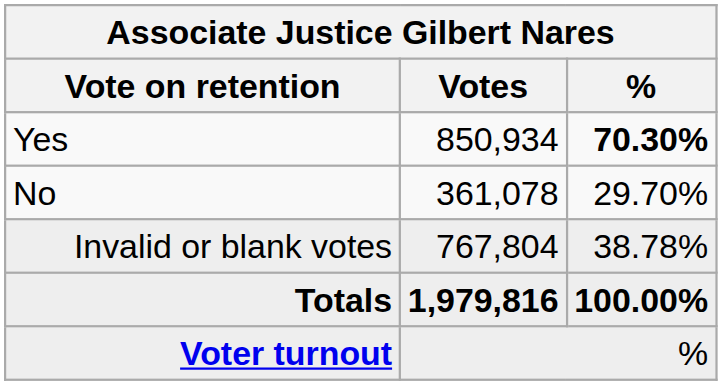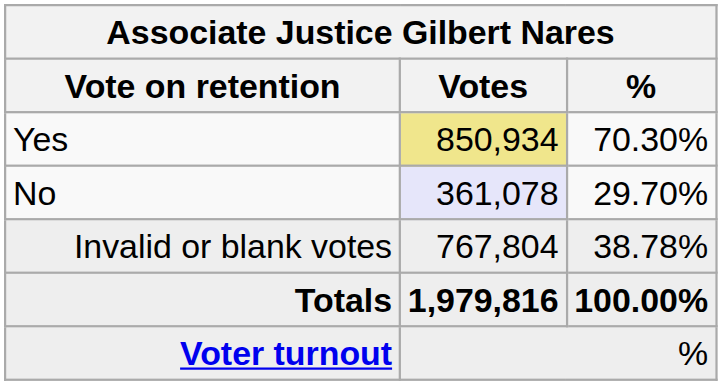(497, 139) no background -> (497, 139) khaki background
(651, 139) bold -> (651, 139) normal
(497, 193) no background -> (497, 193) lavender background
